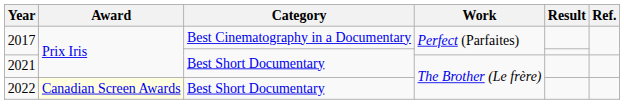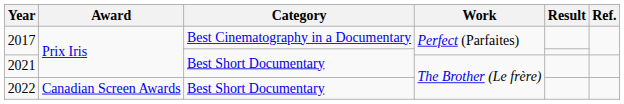(111, 88) lightyellow background -> (111, 88) no background
